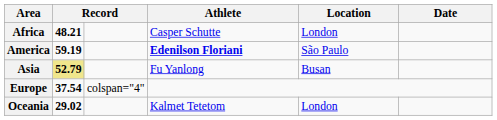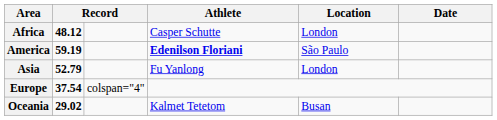(68, 32) 48.21 -> (68, 32) 48.12
(68, 69) khaki background -> (68, 69) no background
(316, 69) Busan -> (319, 69) London
(319, 106) London -> (316, 106) Busan
